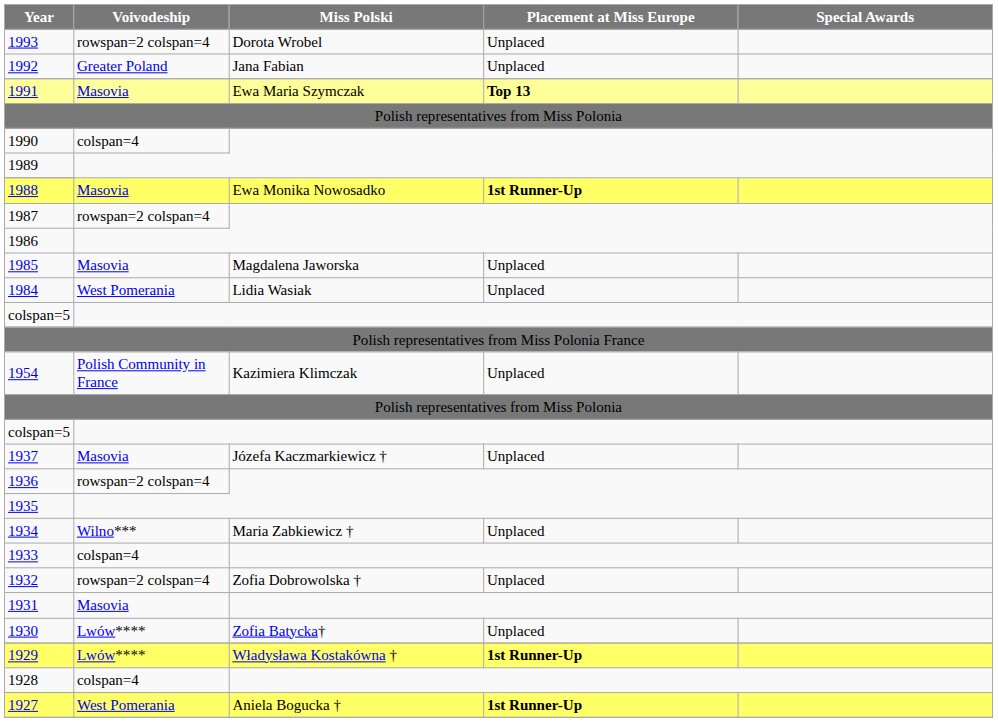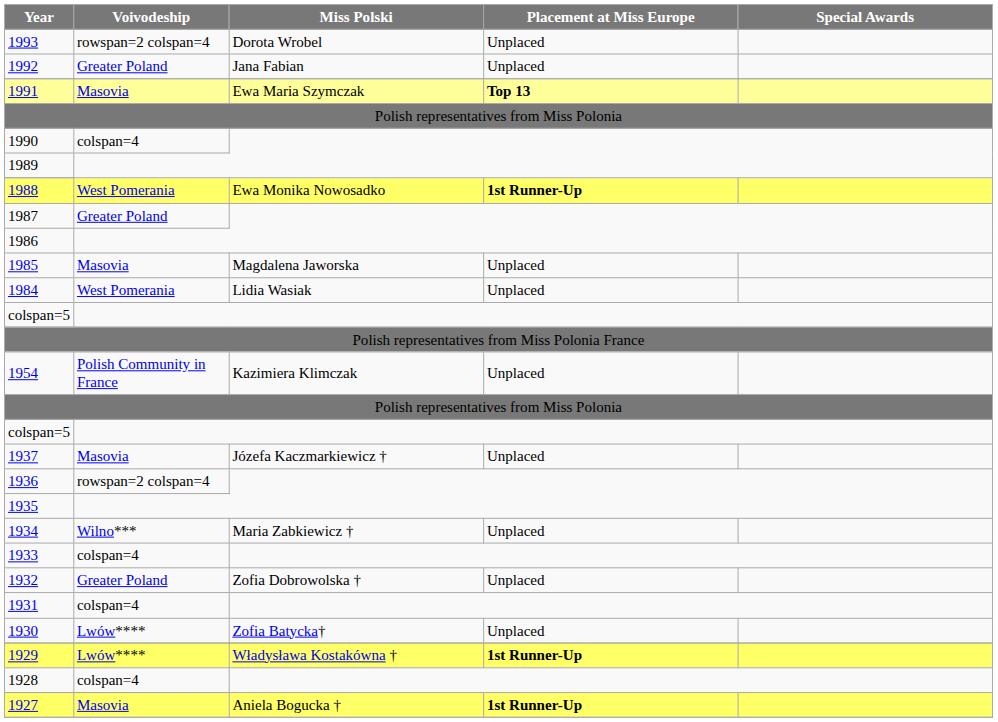(103, 190) Masovia -> (126, 190) West Pomerania
(143, 215) rowspan=2 colspan=4 -> (122, 215) Greater Poland
(143, 580) rowspan=2 colspan=4 -> (122, 580) Greater Poland
(103, 605) Masovia -> (108, 605) colspan=4
(126, 704) West Pomerania -> (103, 704) Masovia
